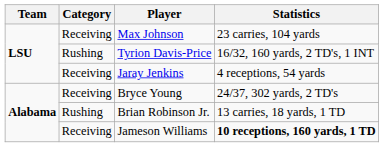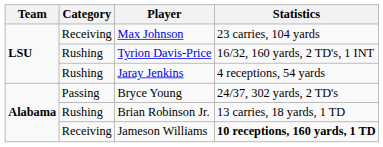(87, 73) Receiving -> (82, 73) Rushing
(87, 92) Receiving -> (81, 92) Passing
